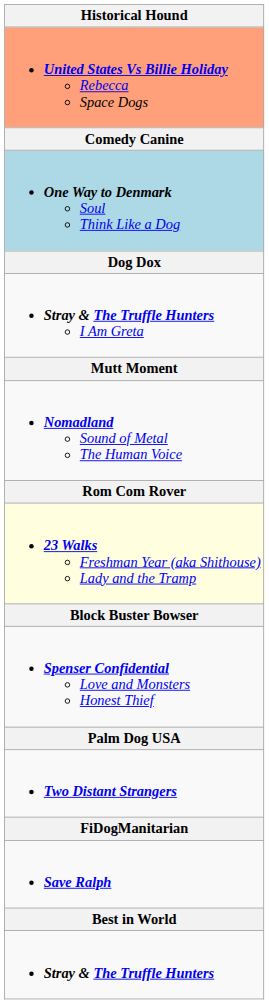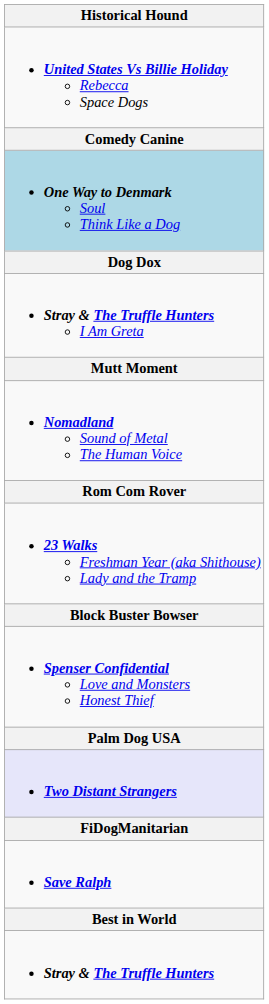(134, 86) lightsalmon background -> (134, 86) no background
(134, 562) lightyellow background -> (134, 562) no background
(134, 792) no background -> (134, 792) lavender background
